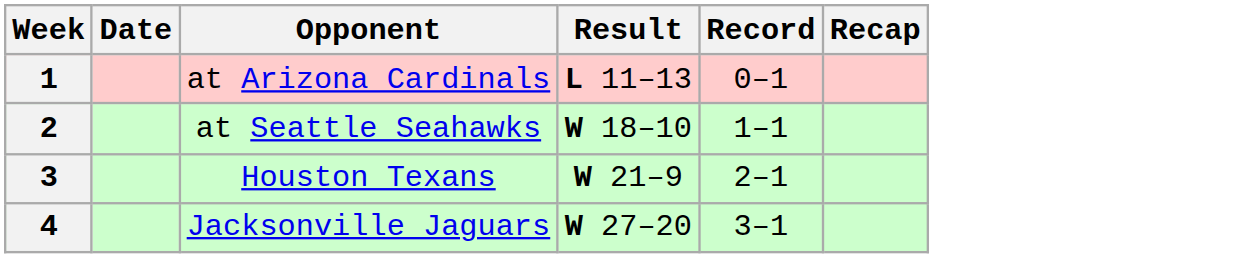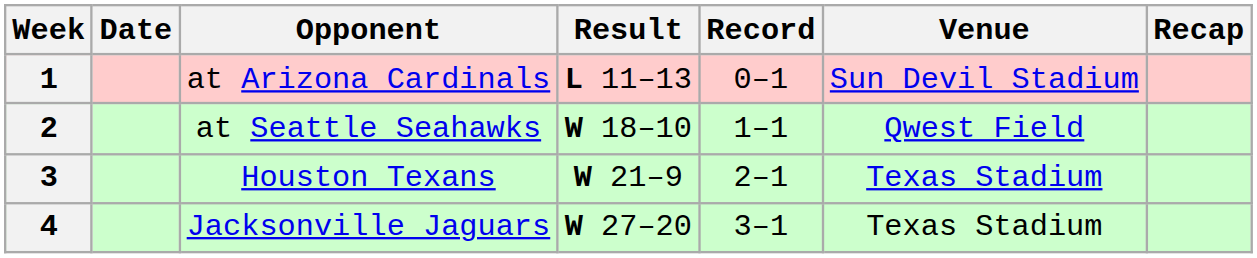+ column: (984, 30)
